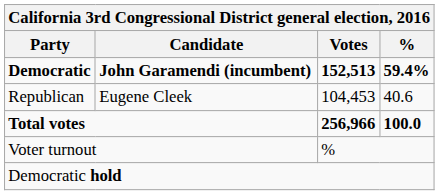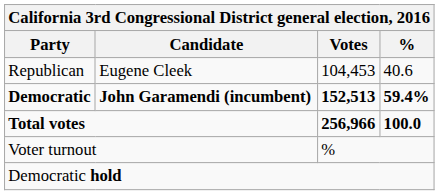rows swapped: (49, 70) <-> (46, 96)
